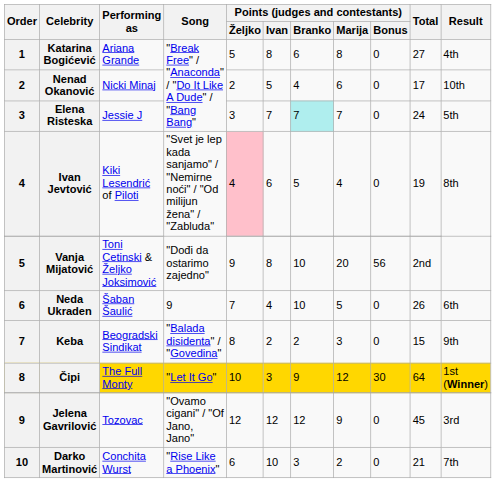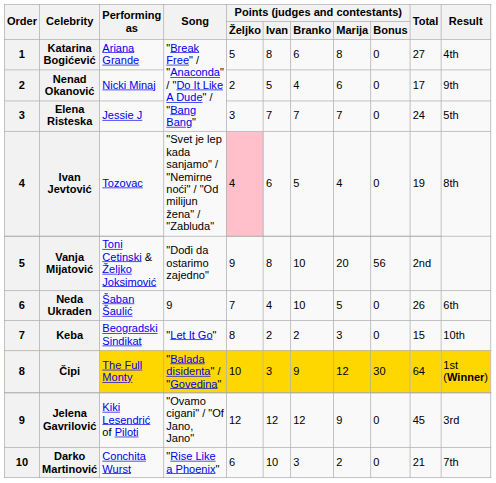(454, 85) 10th -> (451, 85) 9th
(296, 116) paleturquoise background -> (296, 116) no background
(126, 183) Kiki Lesendrić of Piloti -> (123, 183) Tozovac
(194, 341) "Balada disidenta" / "Govedina" -> (191, 335) "Let It Go"
(451, 341) 9th -> (454, 335) 10th
(191, 378) "Let It Go" -> (194, 371) "Balada disidenta" / "Govedina"
(123, 420) Tozovac -> (126, 420) Kiki Lesendrić of Piloti
